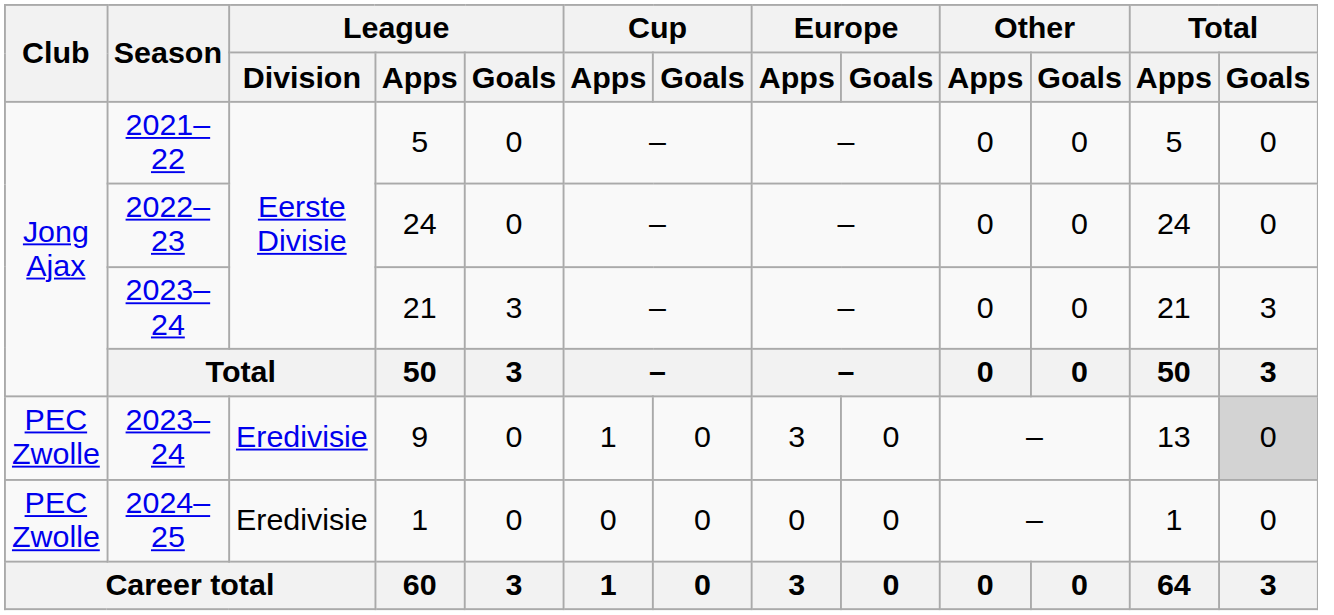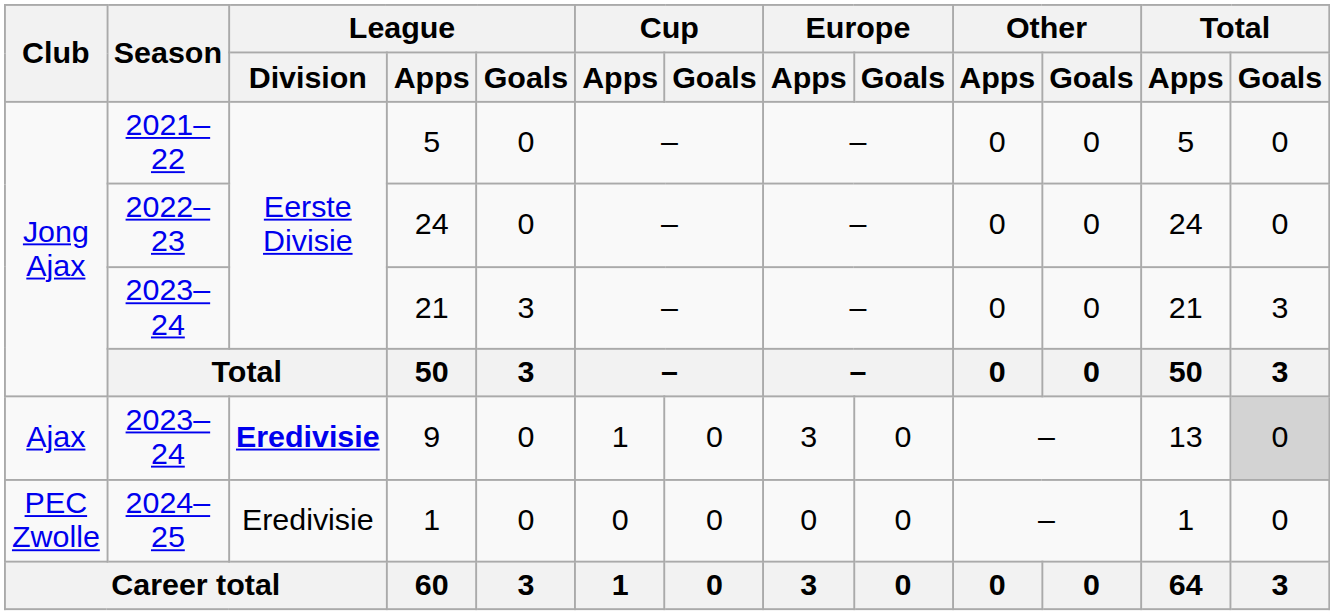(56, 437) PEC Zwolle -> (56, 437) Ajax
(302, 437) normal -> (308, 437) bold
